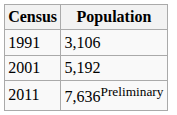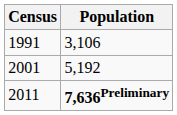(114, 95) normal -> (117, 95) bold
